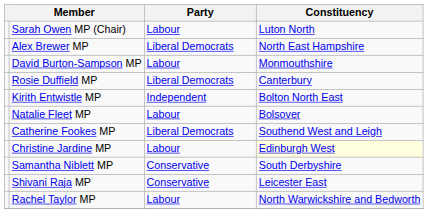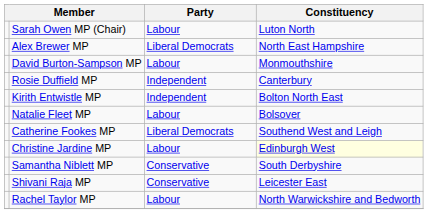(190, 81) Liberal Democrats -> (176, 81) Independent
